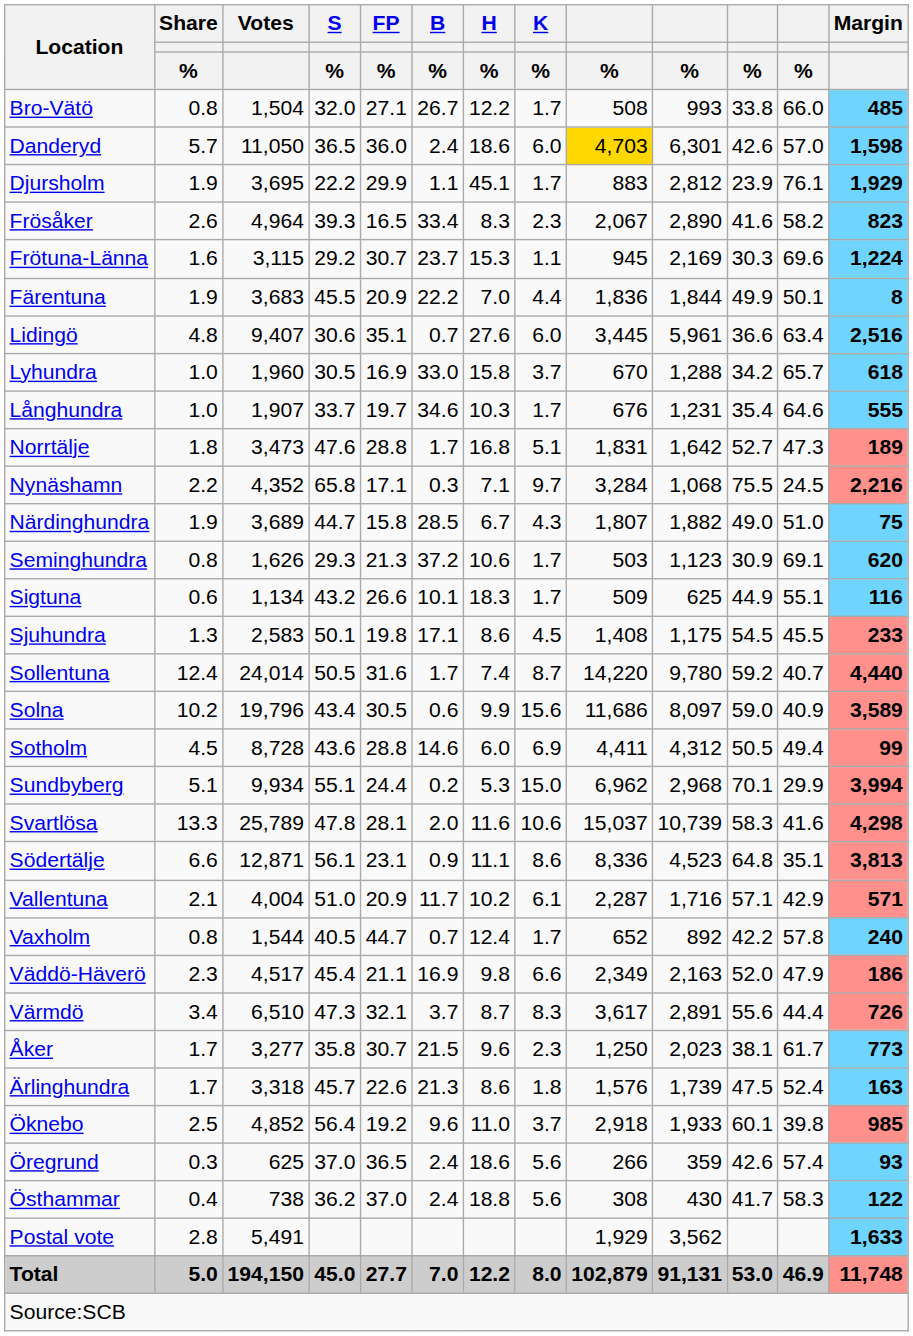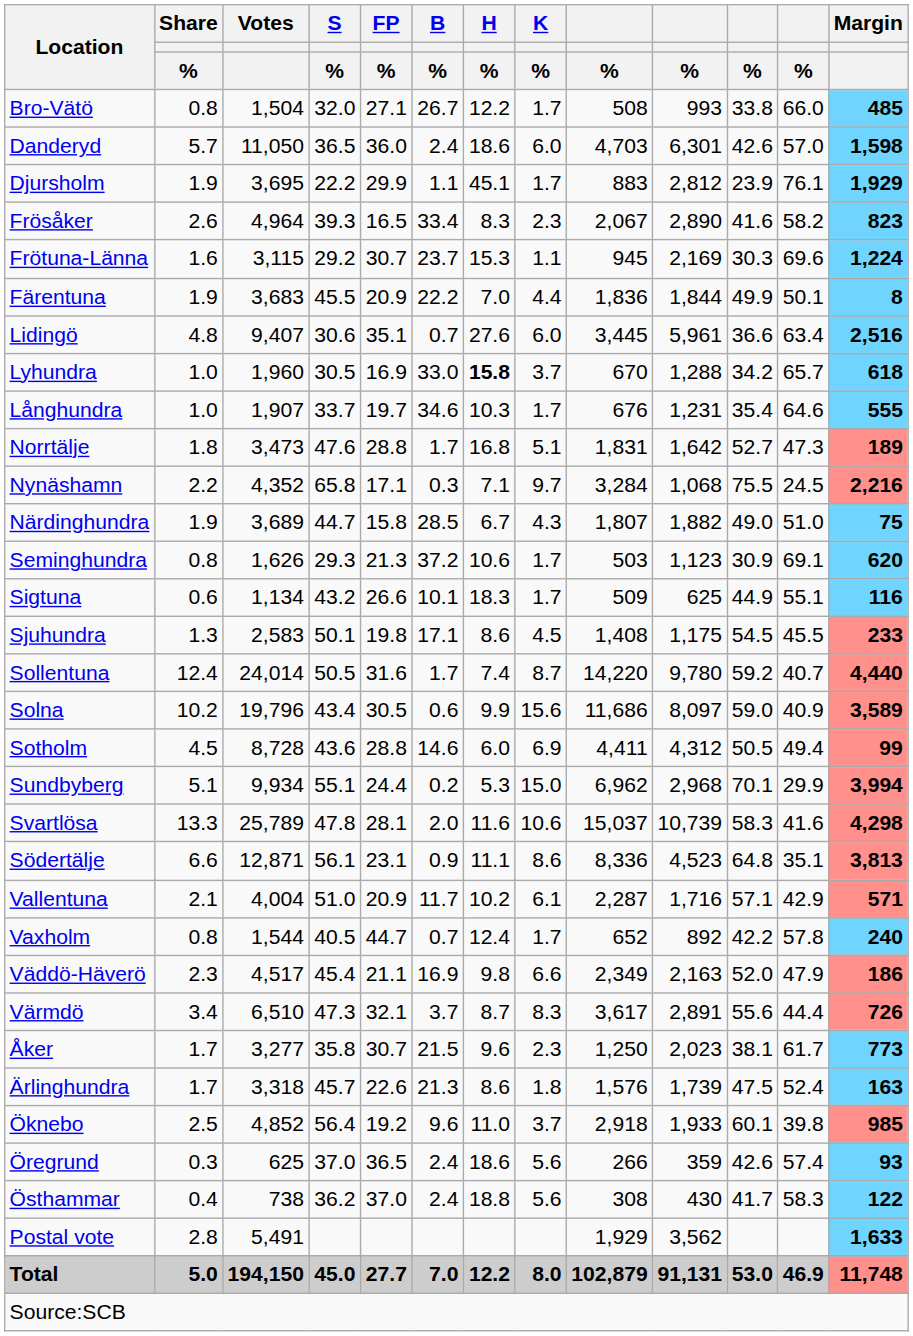(621, 146) gold background -> (621, 146) no background
(489, 371) normal -> (489, 371) bold
